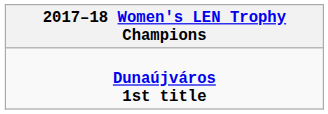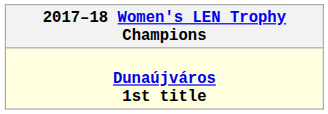(164, 88) no background -> (164, 88) lightyellow background
